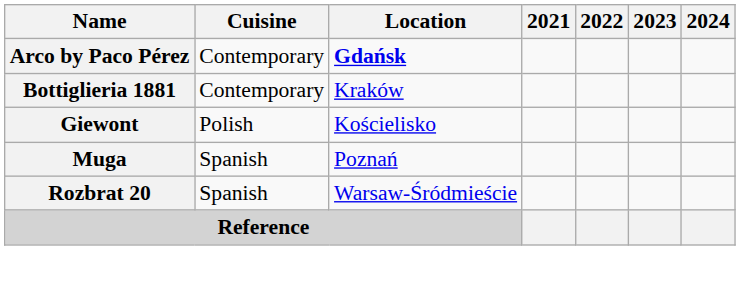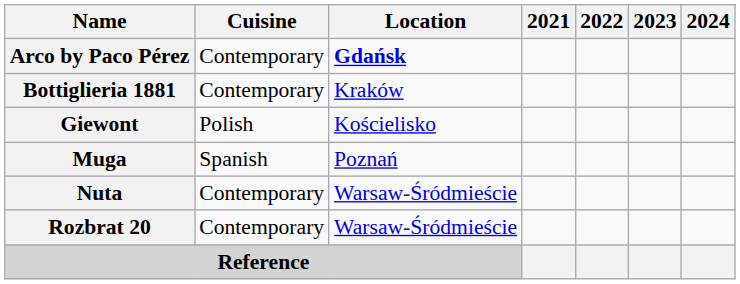+ row: (100, 192)
(234, 192) Spanish -> (262, 227) Contemporary
